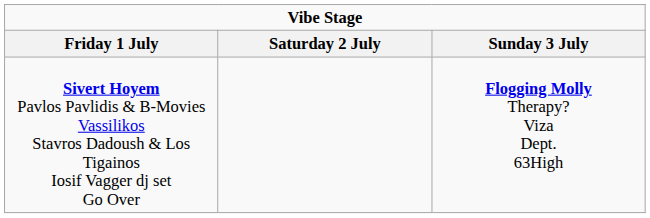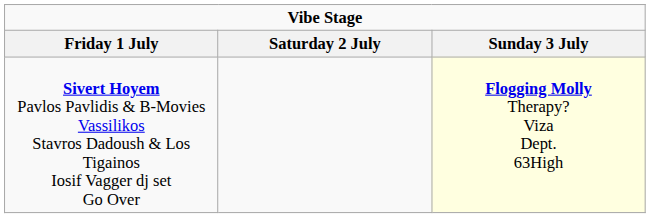(539, 125) no background -> (539, 125) lightyellow background
